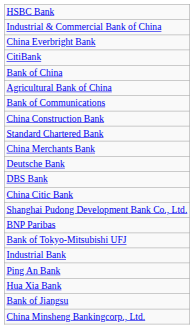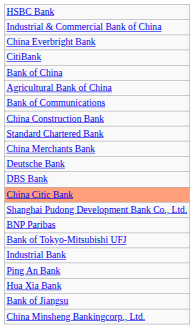(40, 194) no background -> (40, 194) lightsalmon background
